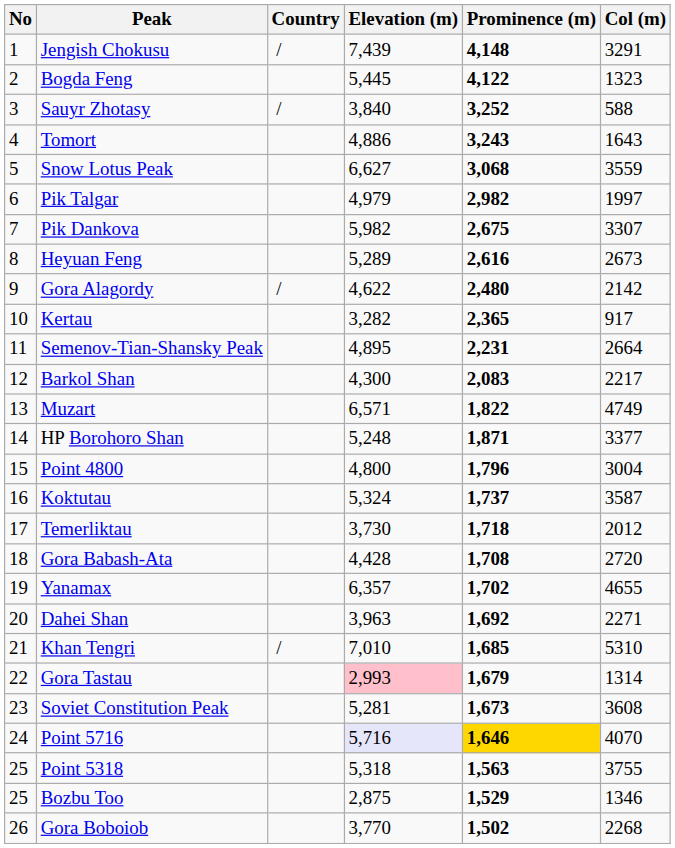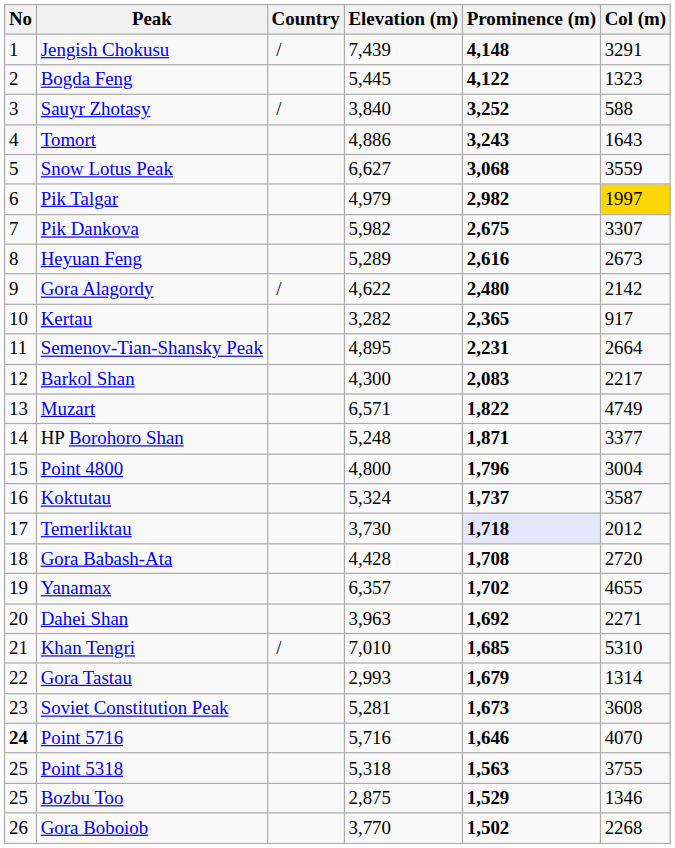(624, 199) no background -> (624, 199) gold background
(488, 528) no background -> (488, 528) lavender background
(370, 678) pink background -> (370, 678) no background
(18, 738) normal -> (18, 738) bold
(370, 738) lavender background -> (370, 738) no background
(488, 738) gold background -> (488, 738) no background
